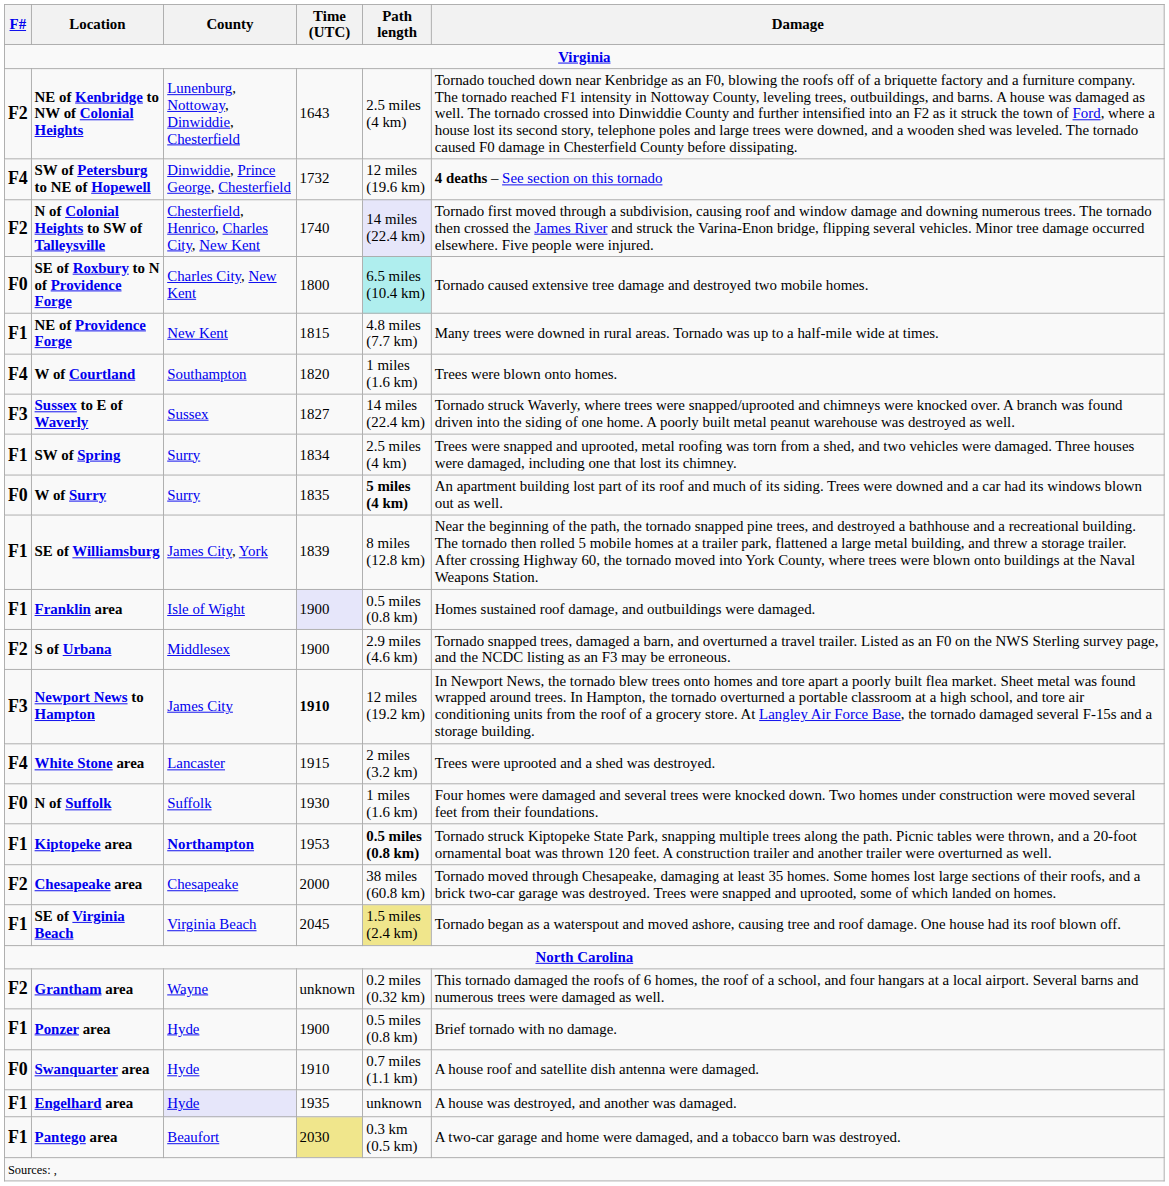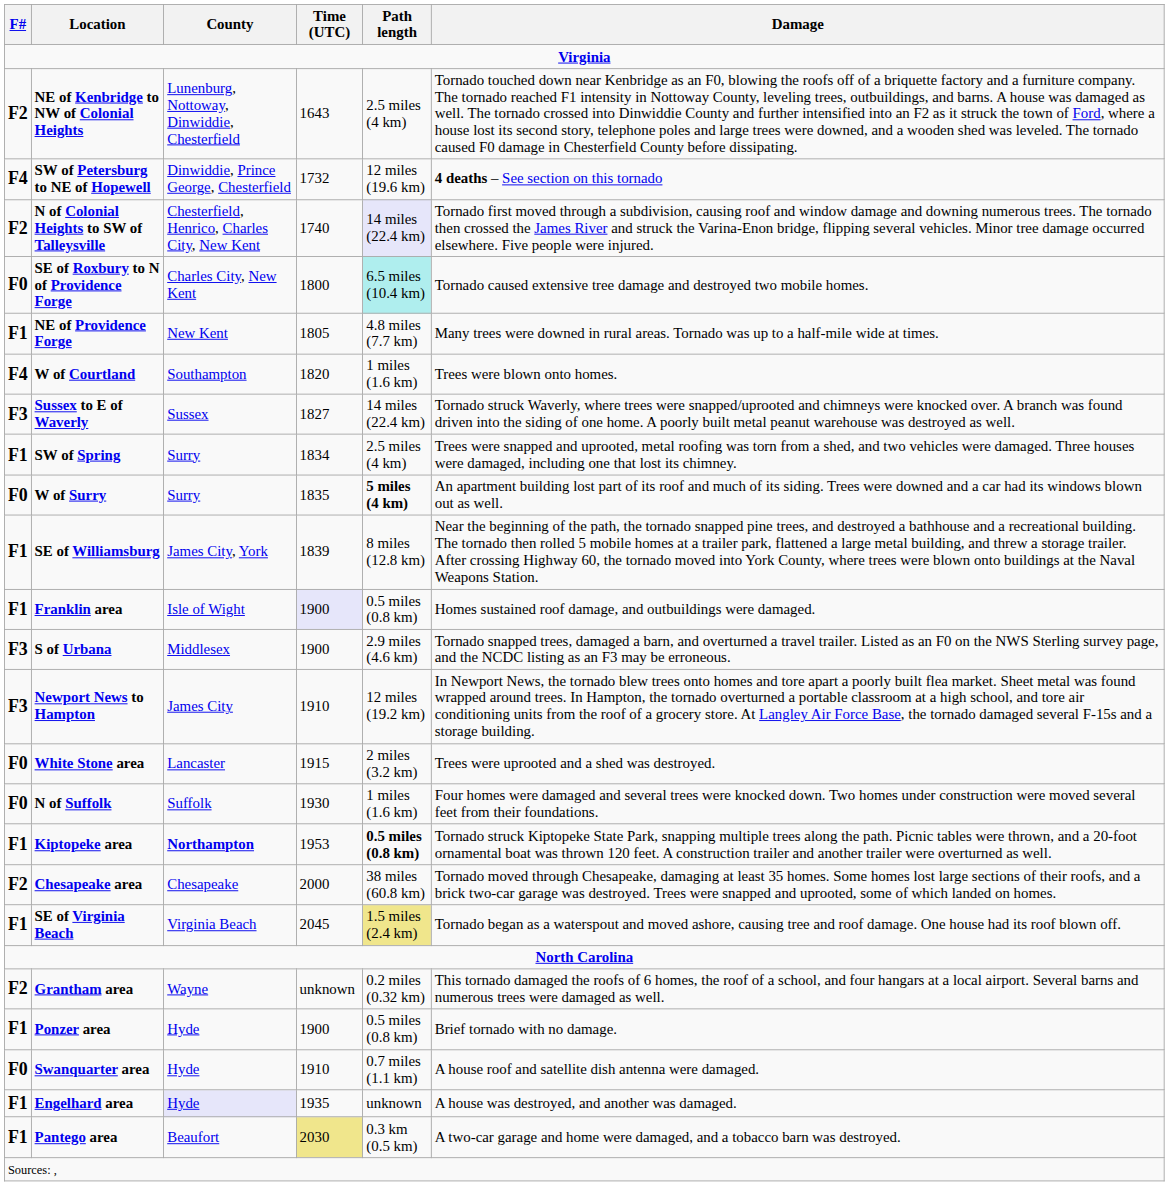(314, 333) 1815 -> (314, 333) 1805
(18, 649) F2 -> (18, 649) F3
(314, 706) bold -> (314, 706) normal
(18, 763) F4 -> (18, 763) F0
